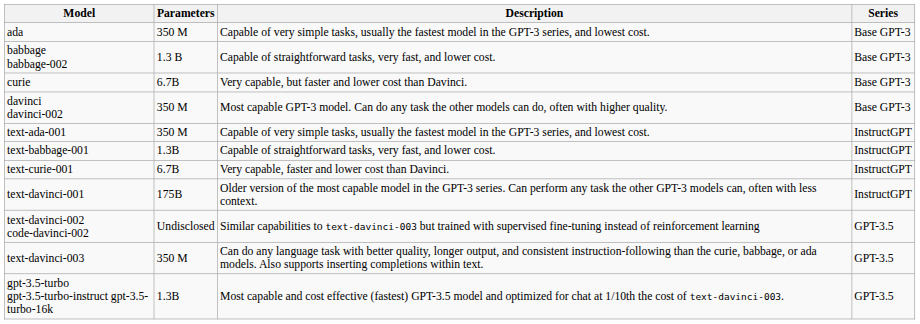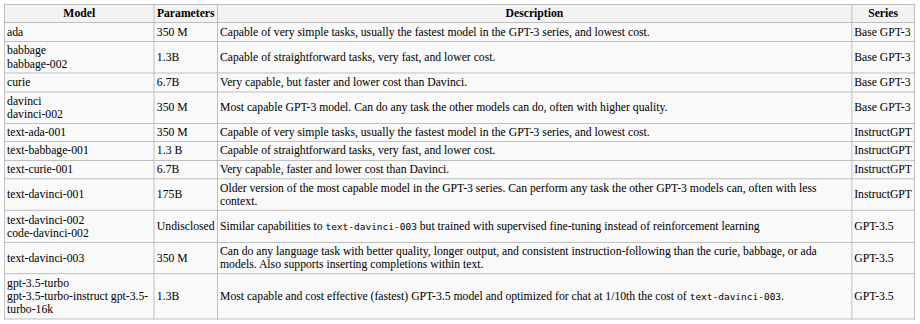(170, 57) 1.3 B -> (168, 57) 1.3B
(168, 151) 1.3B -> (170, 151) 1.3 B
